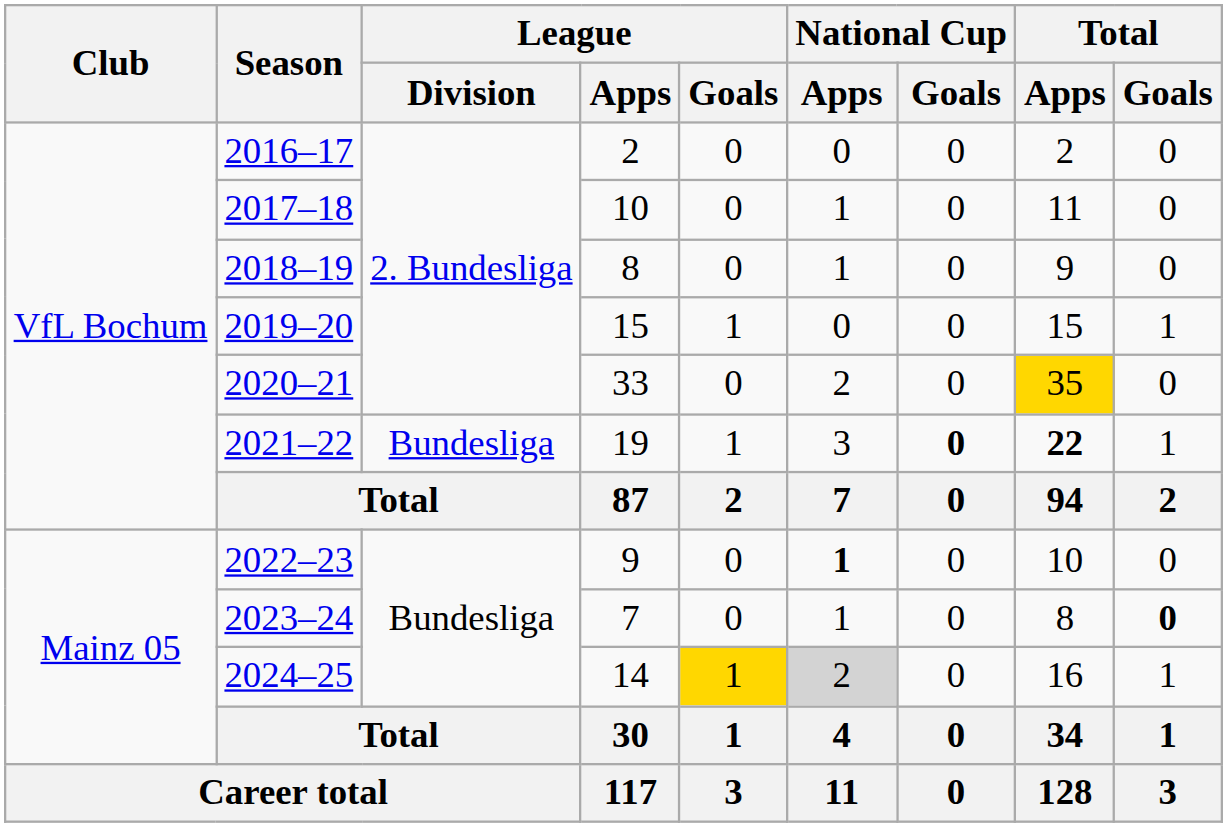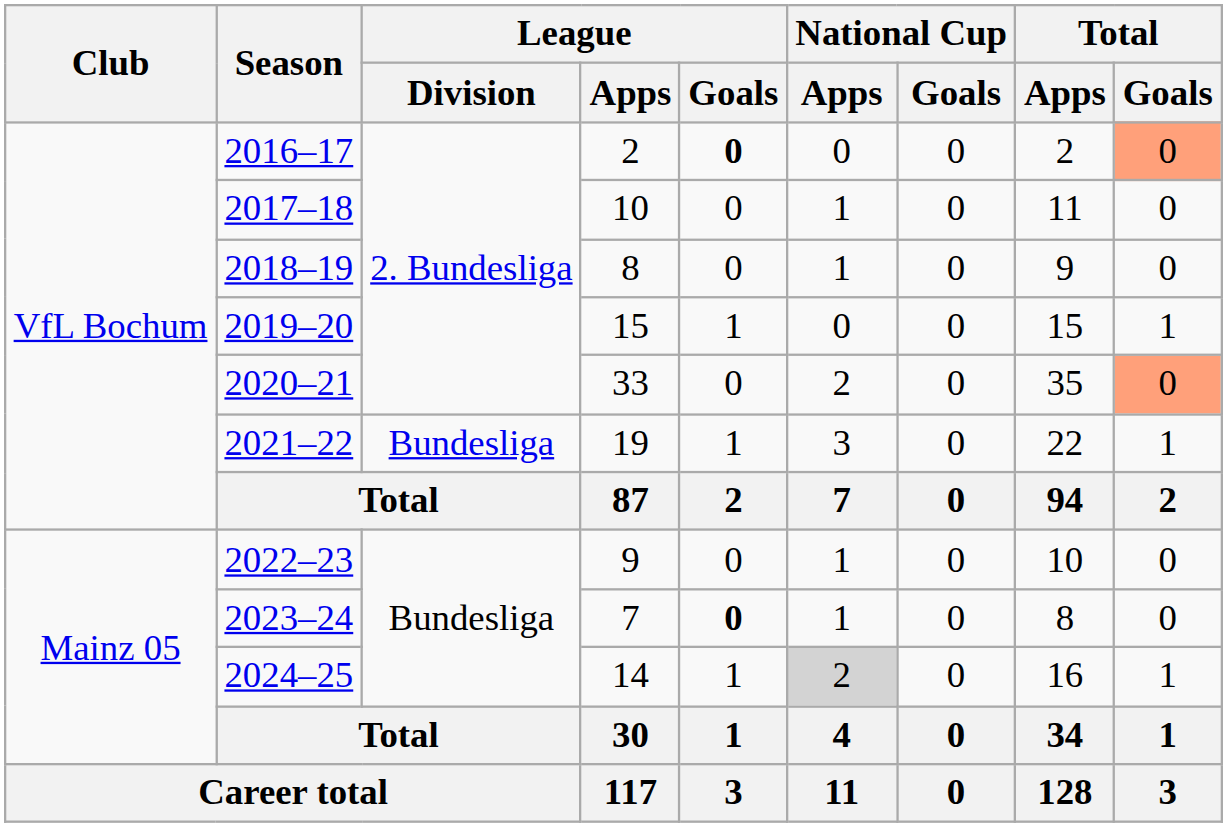(733, 150) normal -> (733, 150) bold
(1168, 150) no background -> (1168, 150) lightsalmon background
(1065, 383) gold background -> (1065, 383) no background
(1168, 383) no background -> (1168, 383) lightsalmon background
(956, 442) bold -> (956, 442) normal
(1065, 442) bold -> (1065, 442) normal
(842, 558) bold -> (842, 558) normal
(733, 617) normal -> (733, 617) bold
(1168, 617) bold -> (1168, 617) normal
(733, 675) gold background -> (733, 675) no background
